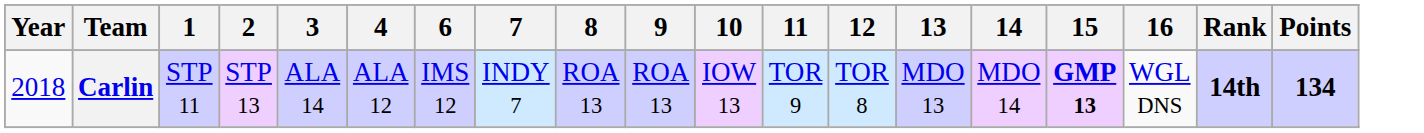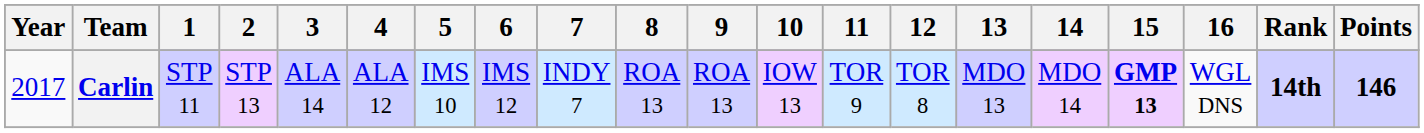+ column: (445, 27)
(38, 87) 2018 -> (38, 87) 2017
(1315, 87) 134 -> (1376, 87) 146
